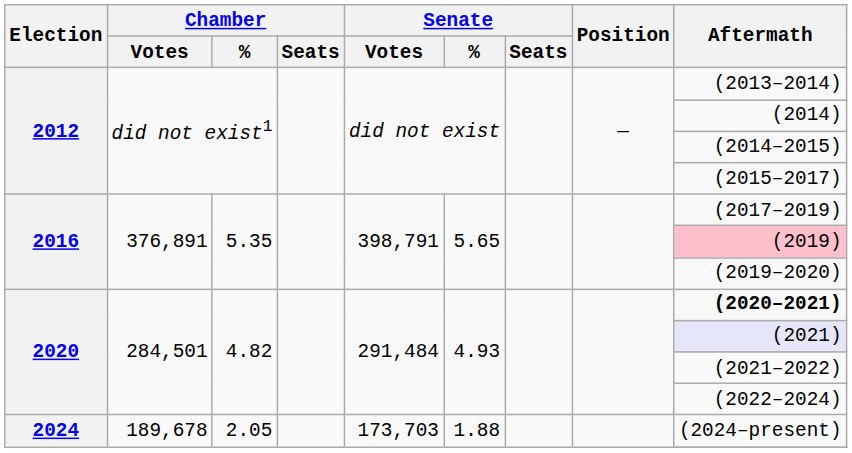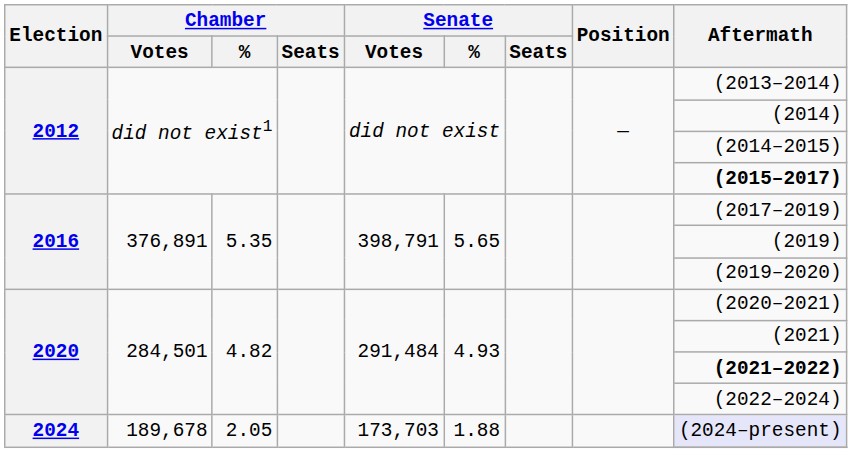(778, 178) normal -> (778, 178) bold
(807, 242) pink background -> (807, 242) no background
(778, 305) bold -> (778, 305) normal
(807, 336) lavender background -> (807, 336) no background
(778, 368) normal -> (778, 368) bold
(760, 431) no background -> (760, 431) lavender background
